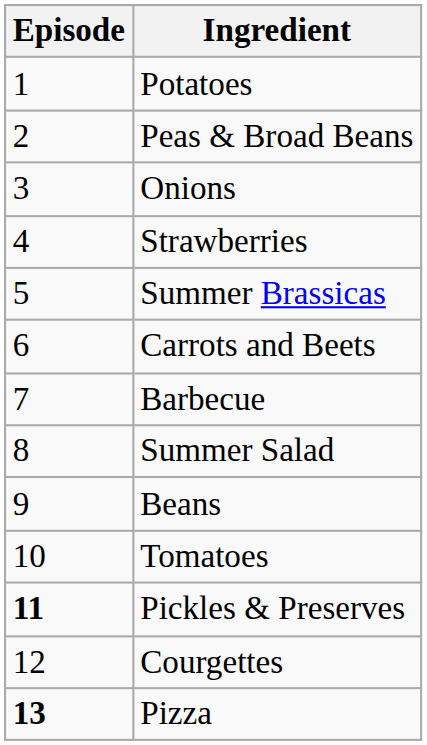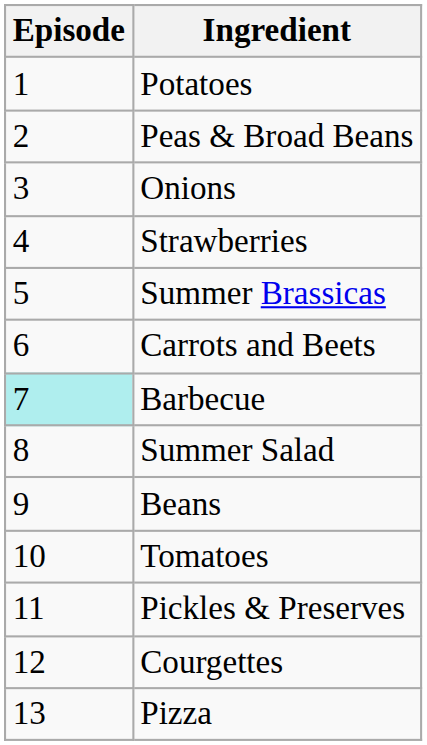(21, 398) no background -> (21, 398) paleturquoise background
(28, 608) bold -> (29, 608) normal
(29, 713) bold -> (29, 713) normal
